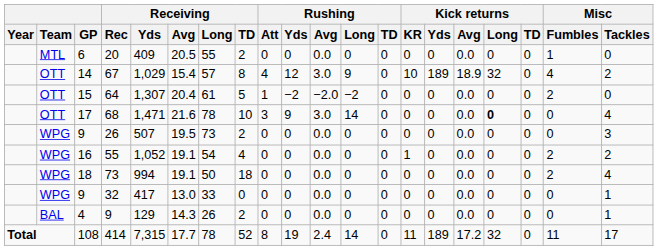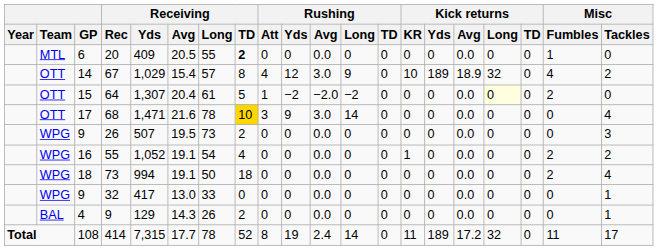(242, 54) normal -> (242, 54) bold
(491, 94) no background -> (491, 94) lightyellow background
(245, 114) no background -> (245, 114) gold background
(491, 114) bold -> (491, 114) normal
